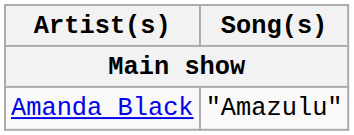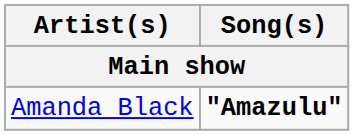(274, 108) normal -> (274, 108) bold
